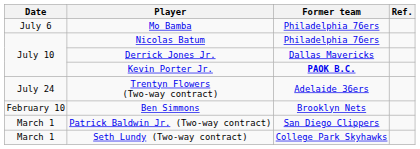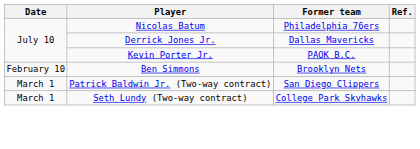- row: (170, 26)
(332, 69) bold -> (332, 55) normal
- row: (170, 89)
